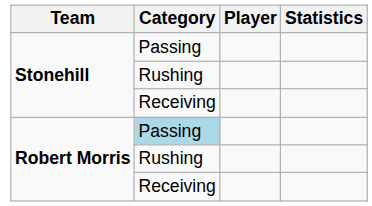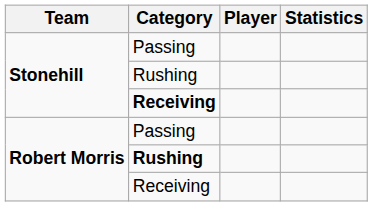(177, 102) normal -> (174, 102) bold
(170, 130) lightblue background -> (164, 130) no background
(171, 158) normal -> (168, 158) bold
